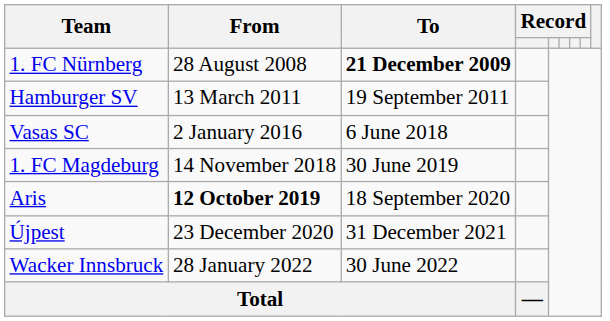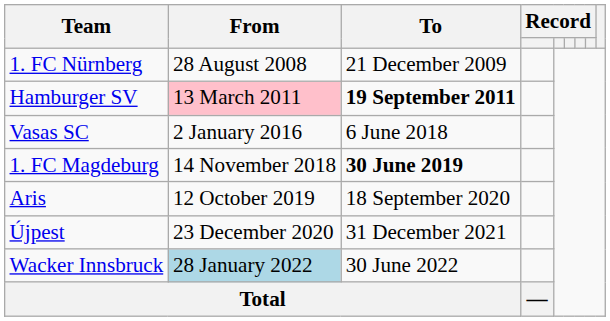(428, 64) bold -> (426, 64) normal
(237, 97) no background -> (237, 97) pink background
(427, 97) normal -> (431, 97) bold
(402, 164) normal -> (404, 164) bold
(247, 198) bold -> (244, 198) normal
(243, 265) no background -> (243, 265) lightblue background
